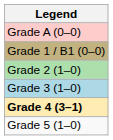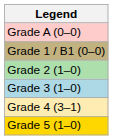(45, 107) bold -> (44, 107) normal
(44, 125) no background -> (44, 125) gold background
